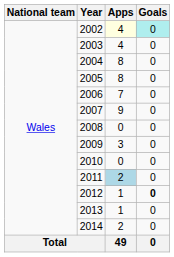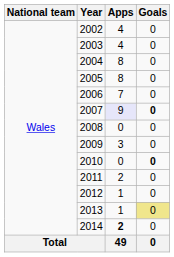(121, 29) lightyellow background -> (121, 29) no background
(153, 29) paleturquoise background -> (153, 29) no background
(121, 111) no background -> (121, 111) lavender background
(153, 111) normal -> (153, 111) bold
(153, 161) normal -> (153, 161) bold
(121, 177) lightblue background -> (121, 177) no background
(153, 194) bold -> (153, 194) normal
(153, 210) no background -> (153, 210) khaki background
(121, 227) normal -> (121, 227) bold
